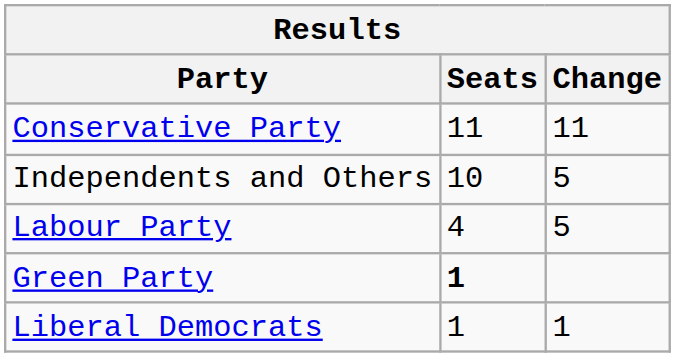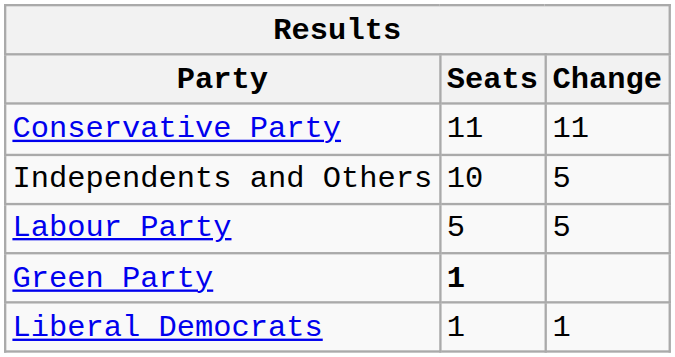(456, 228) 4 -> (456, 228) 5
